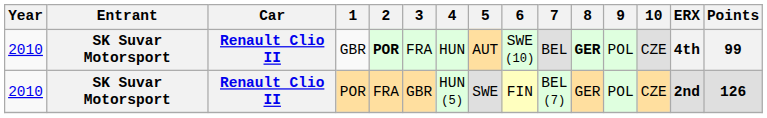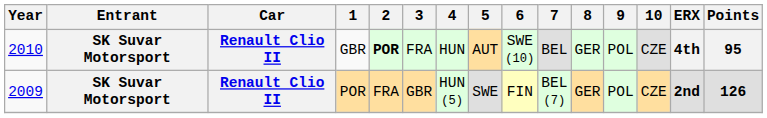(588, 50) bold -> (588, 50) normal
(733, 50) 99 -> (733, 50) 95
(26, 91) 2010 -> (26, 91) 2009
